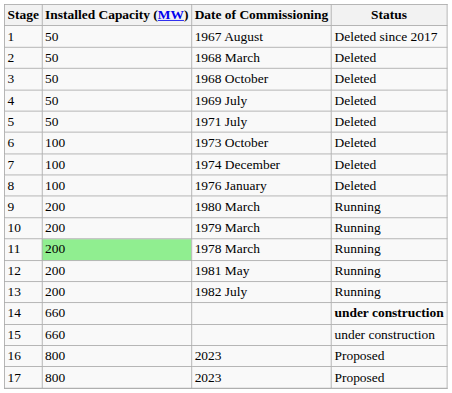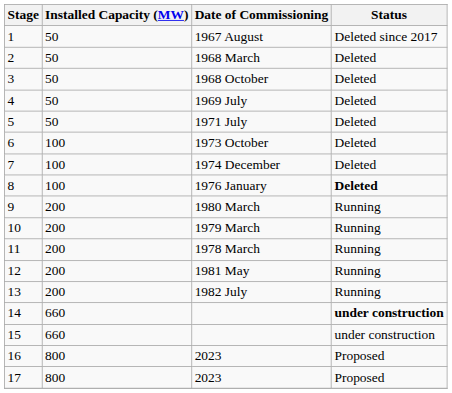(355, 185) normal -> (356, 185) bold
(55, 249) lightgreen background -> (55, 249) no background
